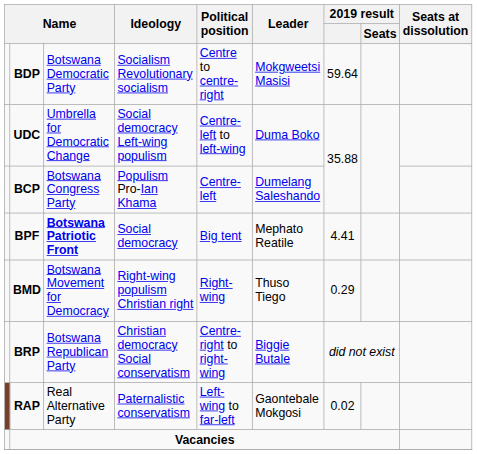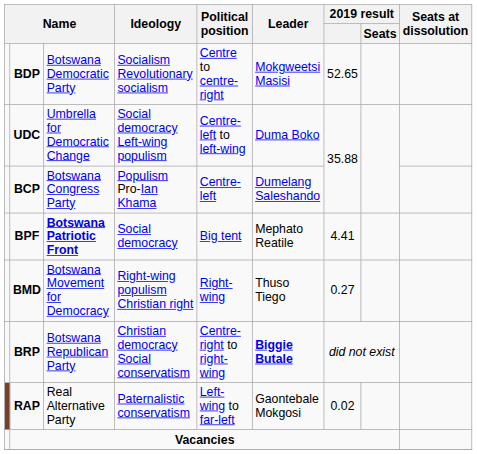(343, 74) 59.64 -> (343, 74) 52.65
(343, 290) 0.29 -> (343, 290) 0.27
(273, 352) normal -> (274, 352) bold
